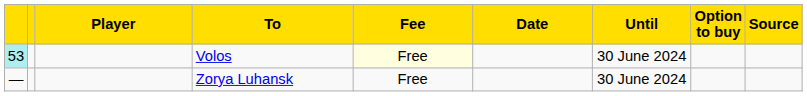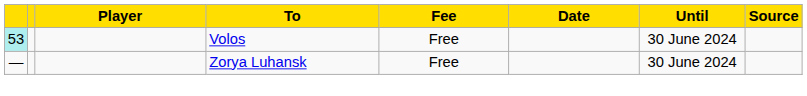- column: (718, 24)
(413, 56) lightyellow background -> (444, 39) no background
